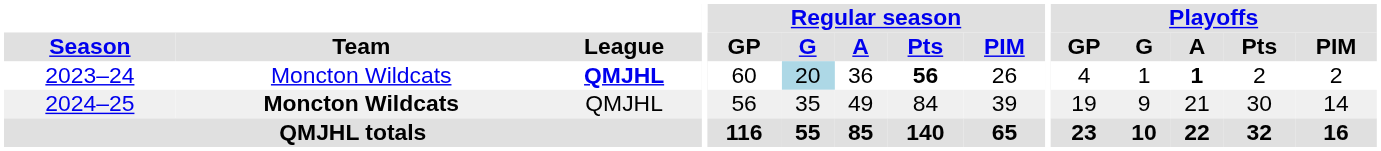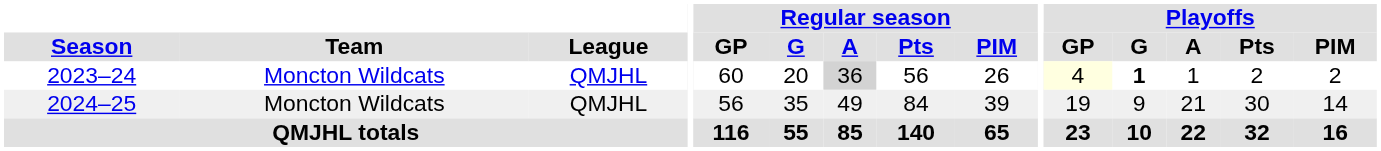(624, 75) bold -> (608, 75) normal
(808, 75) lightblue background -> (796, 75) no background
(861, 75) no background -> (850, 75) lightgrey background
(925, 75) bold -> (916, 75) normal
(1084, 75) no background -> (1078, 75) lightyellow background
(1144, 75) normal -> (1139, 75) bold
(1197, 75) bold -> (1193, 75) normal
(361, 103) bold -> (354, 103) normal
